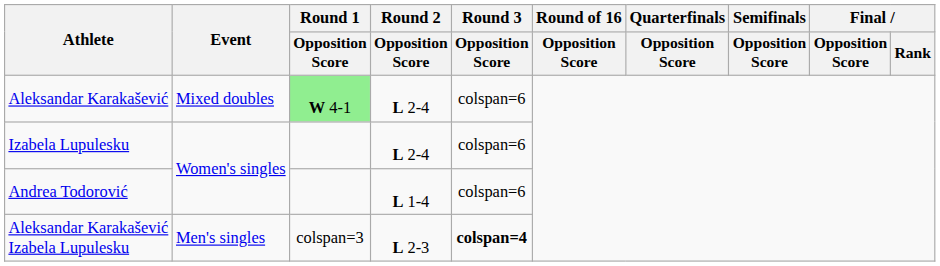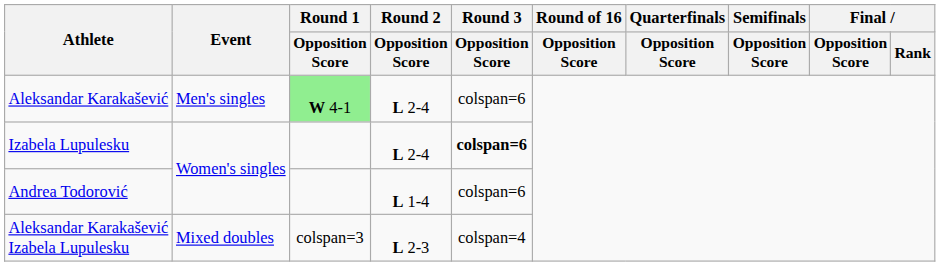(225, 99) Mixed doubles -> (221, 99) Men's singles
(492, 145) normal -> (492, 145) bold
(221, 238) Men's singles -> (225, 238) Mixed doubles
(492, 238) bold -> (492, 238) normal
